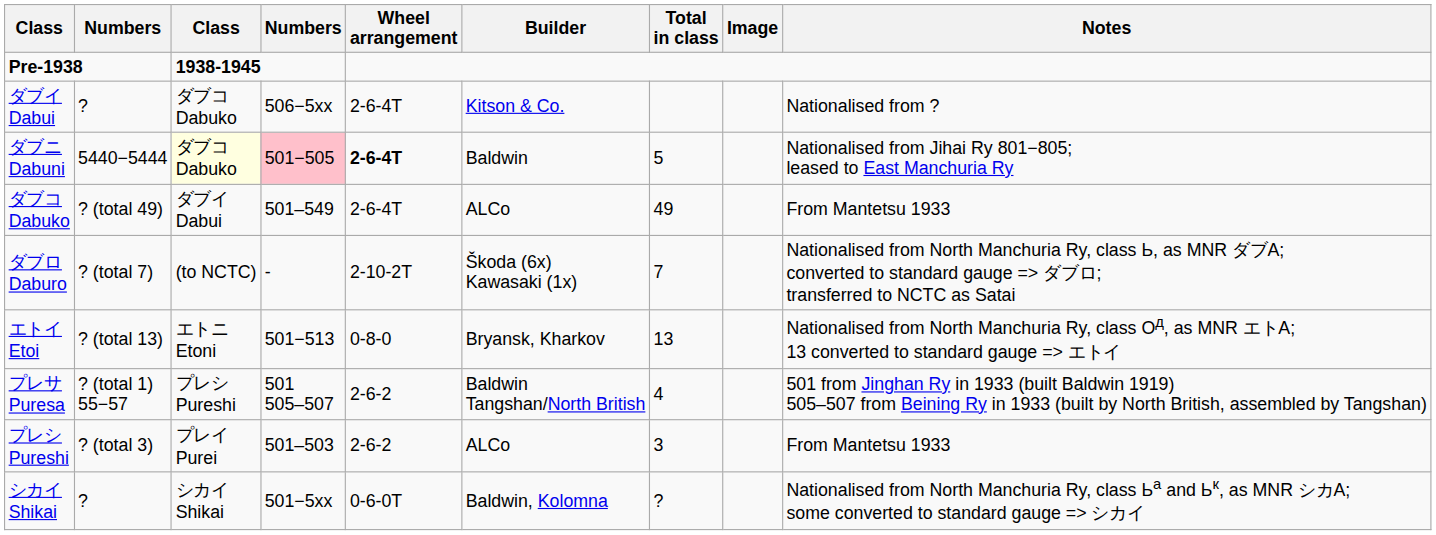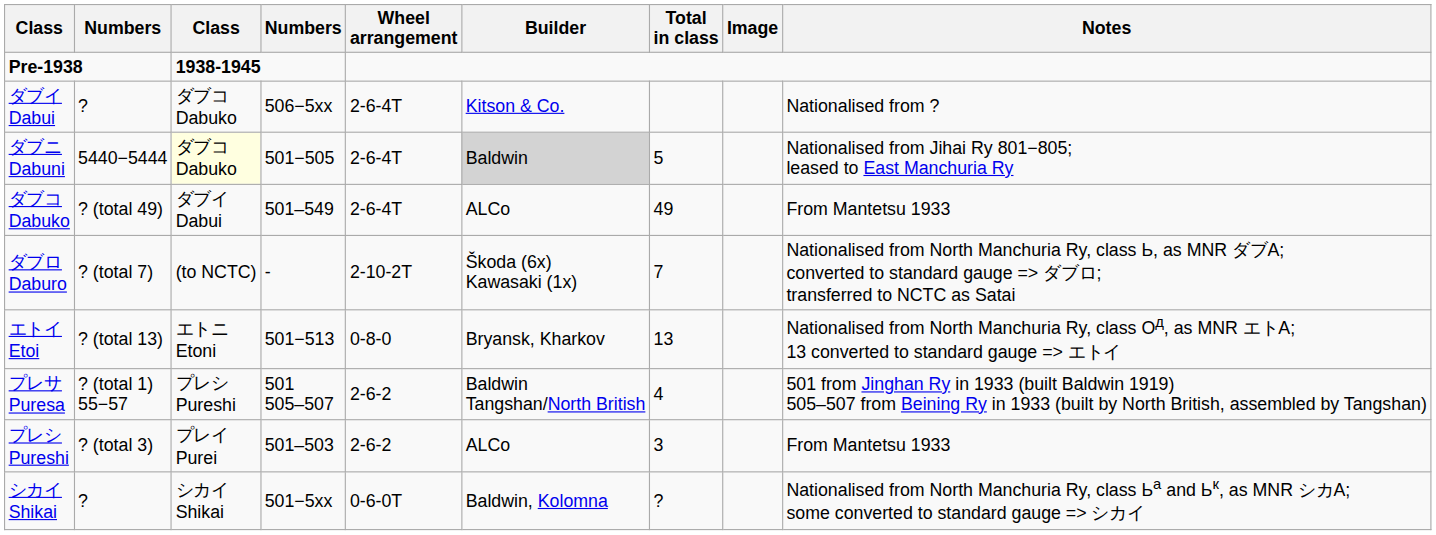(300, 158) pink background -> (300, 158) no background
(376, 158) bold -> (376, 158) normal
(497, 158) no background -> (497, 158) lightgrey background
